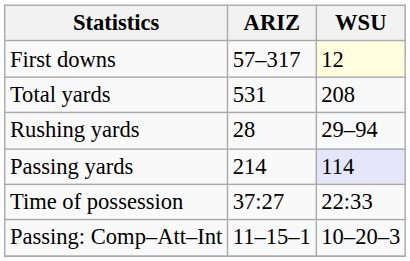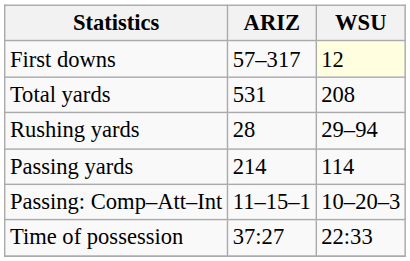(338, 166) lavender background -> (338, 166) no background
rows swapped: (116, 237) <-> (97, 201)
